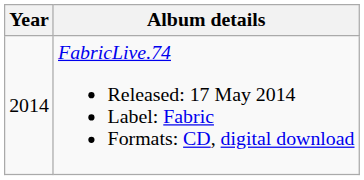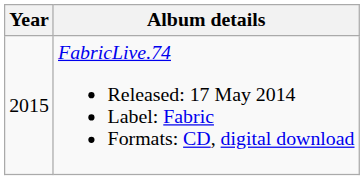(29, 105) 2014 -> (29, 105) 2015
